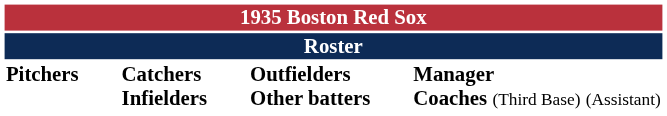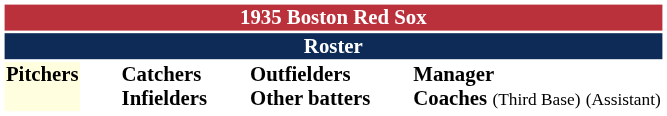(42, 74) no background -> (42, 74) lightyellow background
